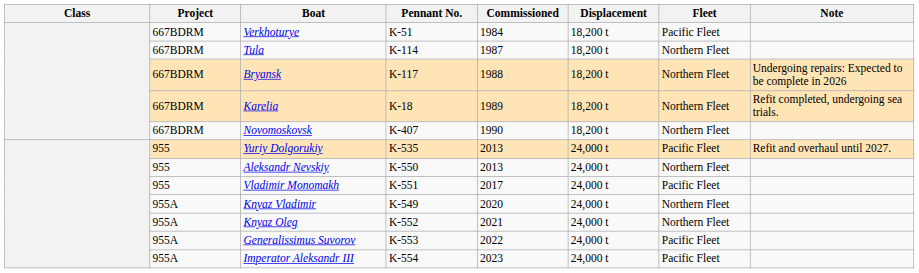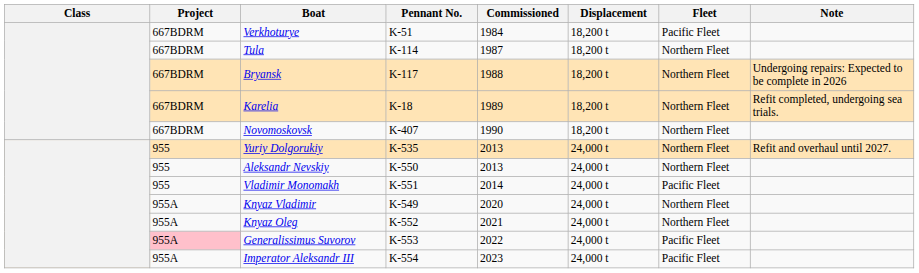(691, 149) Pacific Fleet -> (695, 149) Northern Fleet
(491, 185) 2017 -> (491, 185) 2014
(165, 240) no background -> (165, 240) pink background
